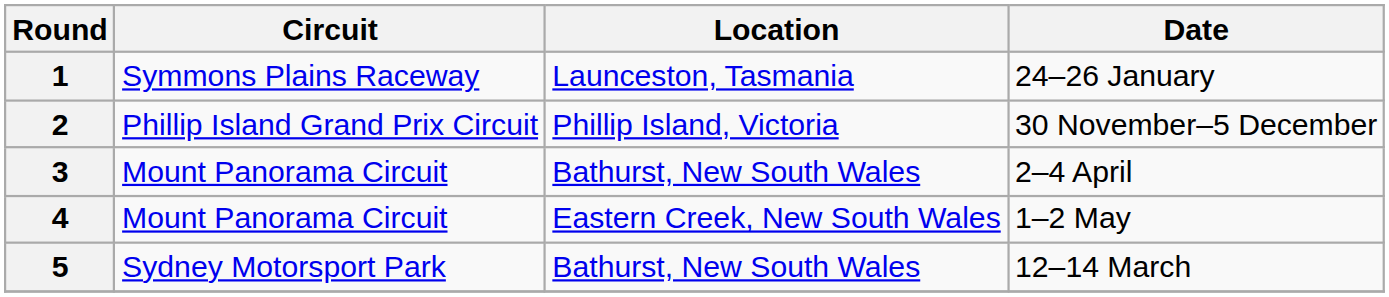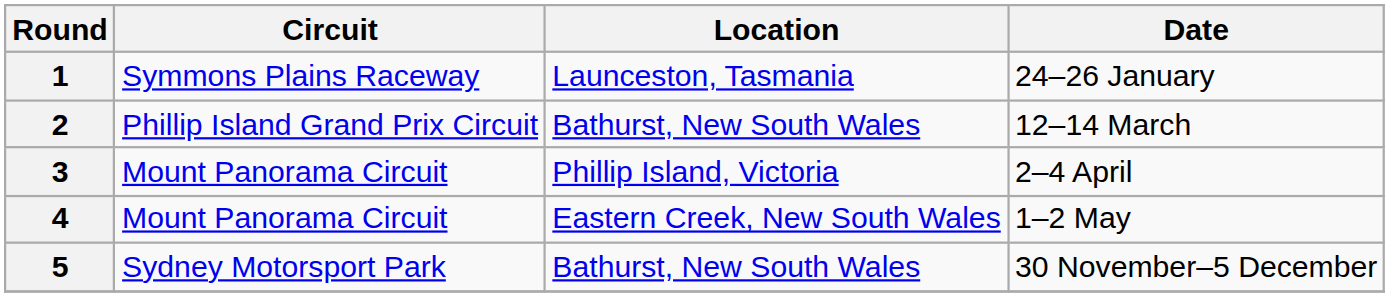(695, 124) Phillip Island, Victoria -> (736, 124) Bathurst, New South Wales
(1196, 124) 30 November–5 December -> (1103, 124) 12–14 March
(736, 171) Bathurst, New South Wales -> (695, 171) Phillip Island, Victoria
(1103, 266) 12–14 March -> (1196, 266) 30 November–5 December
